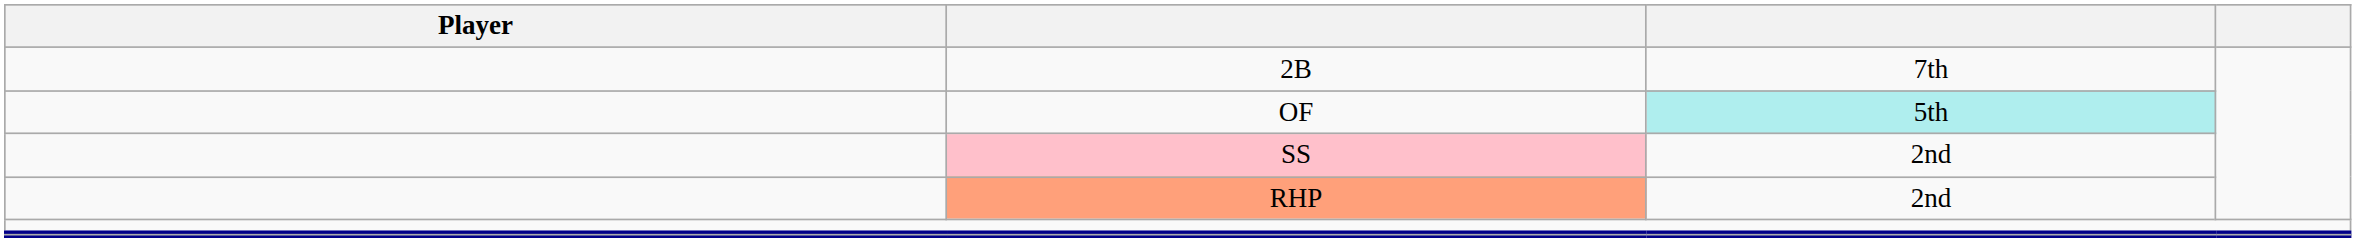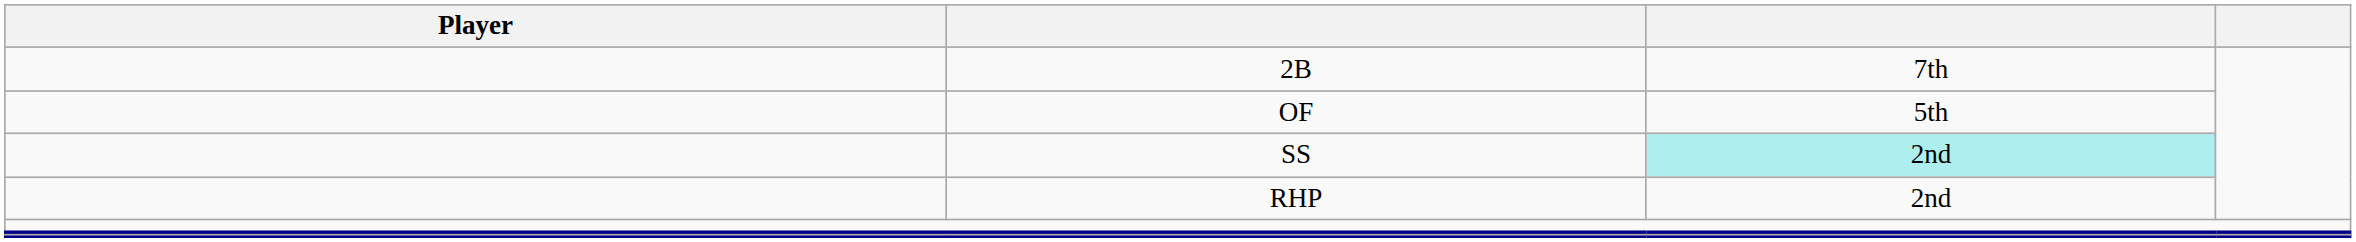(1931, 111) paleturquoise background -> (1931, 111) no background
(1296, 154) pink background -> (1296, 154) no background
(1931, 154) no background -> (1931, 154) paleturquoise background
(1296, 197) lightsalmon background -> (1296, 197) no background
